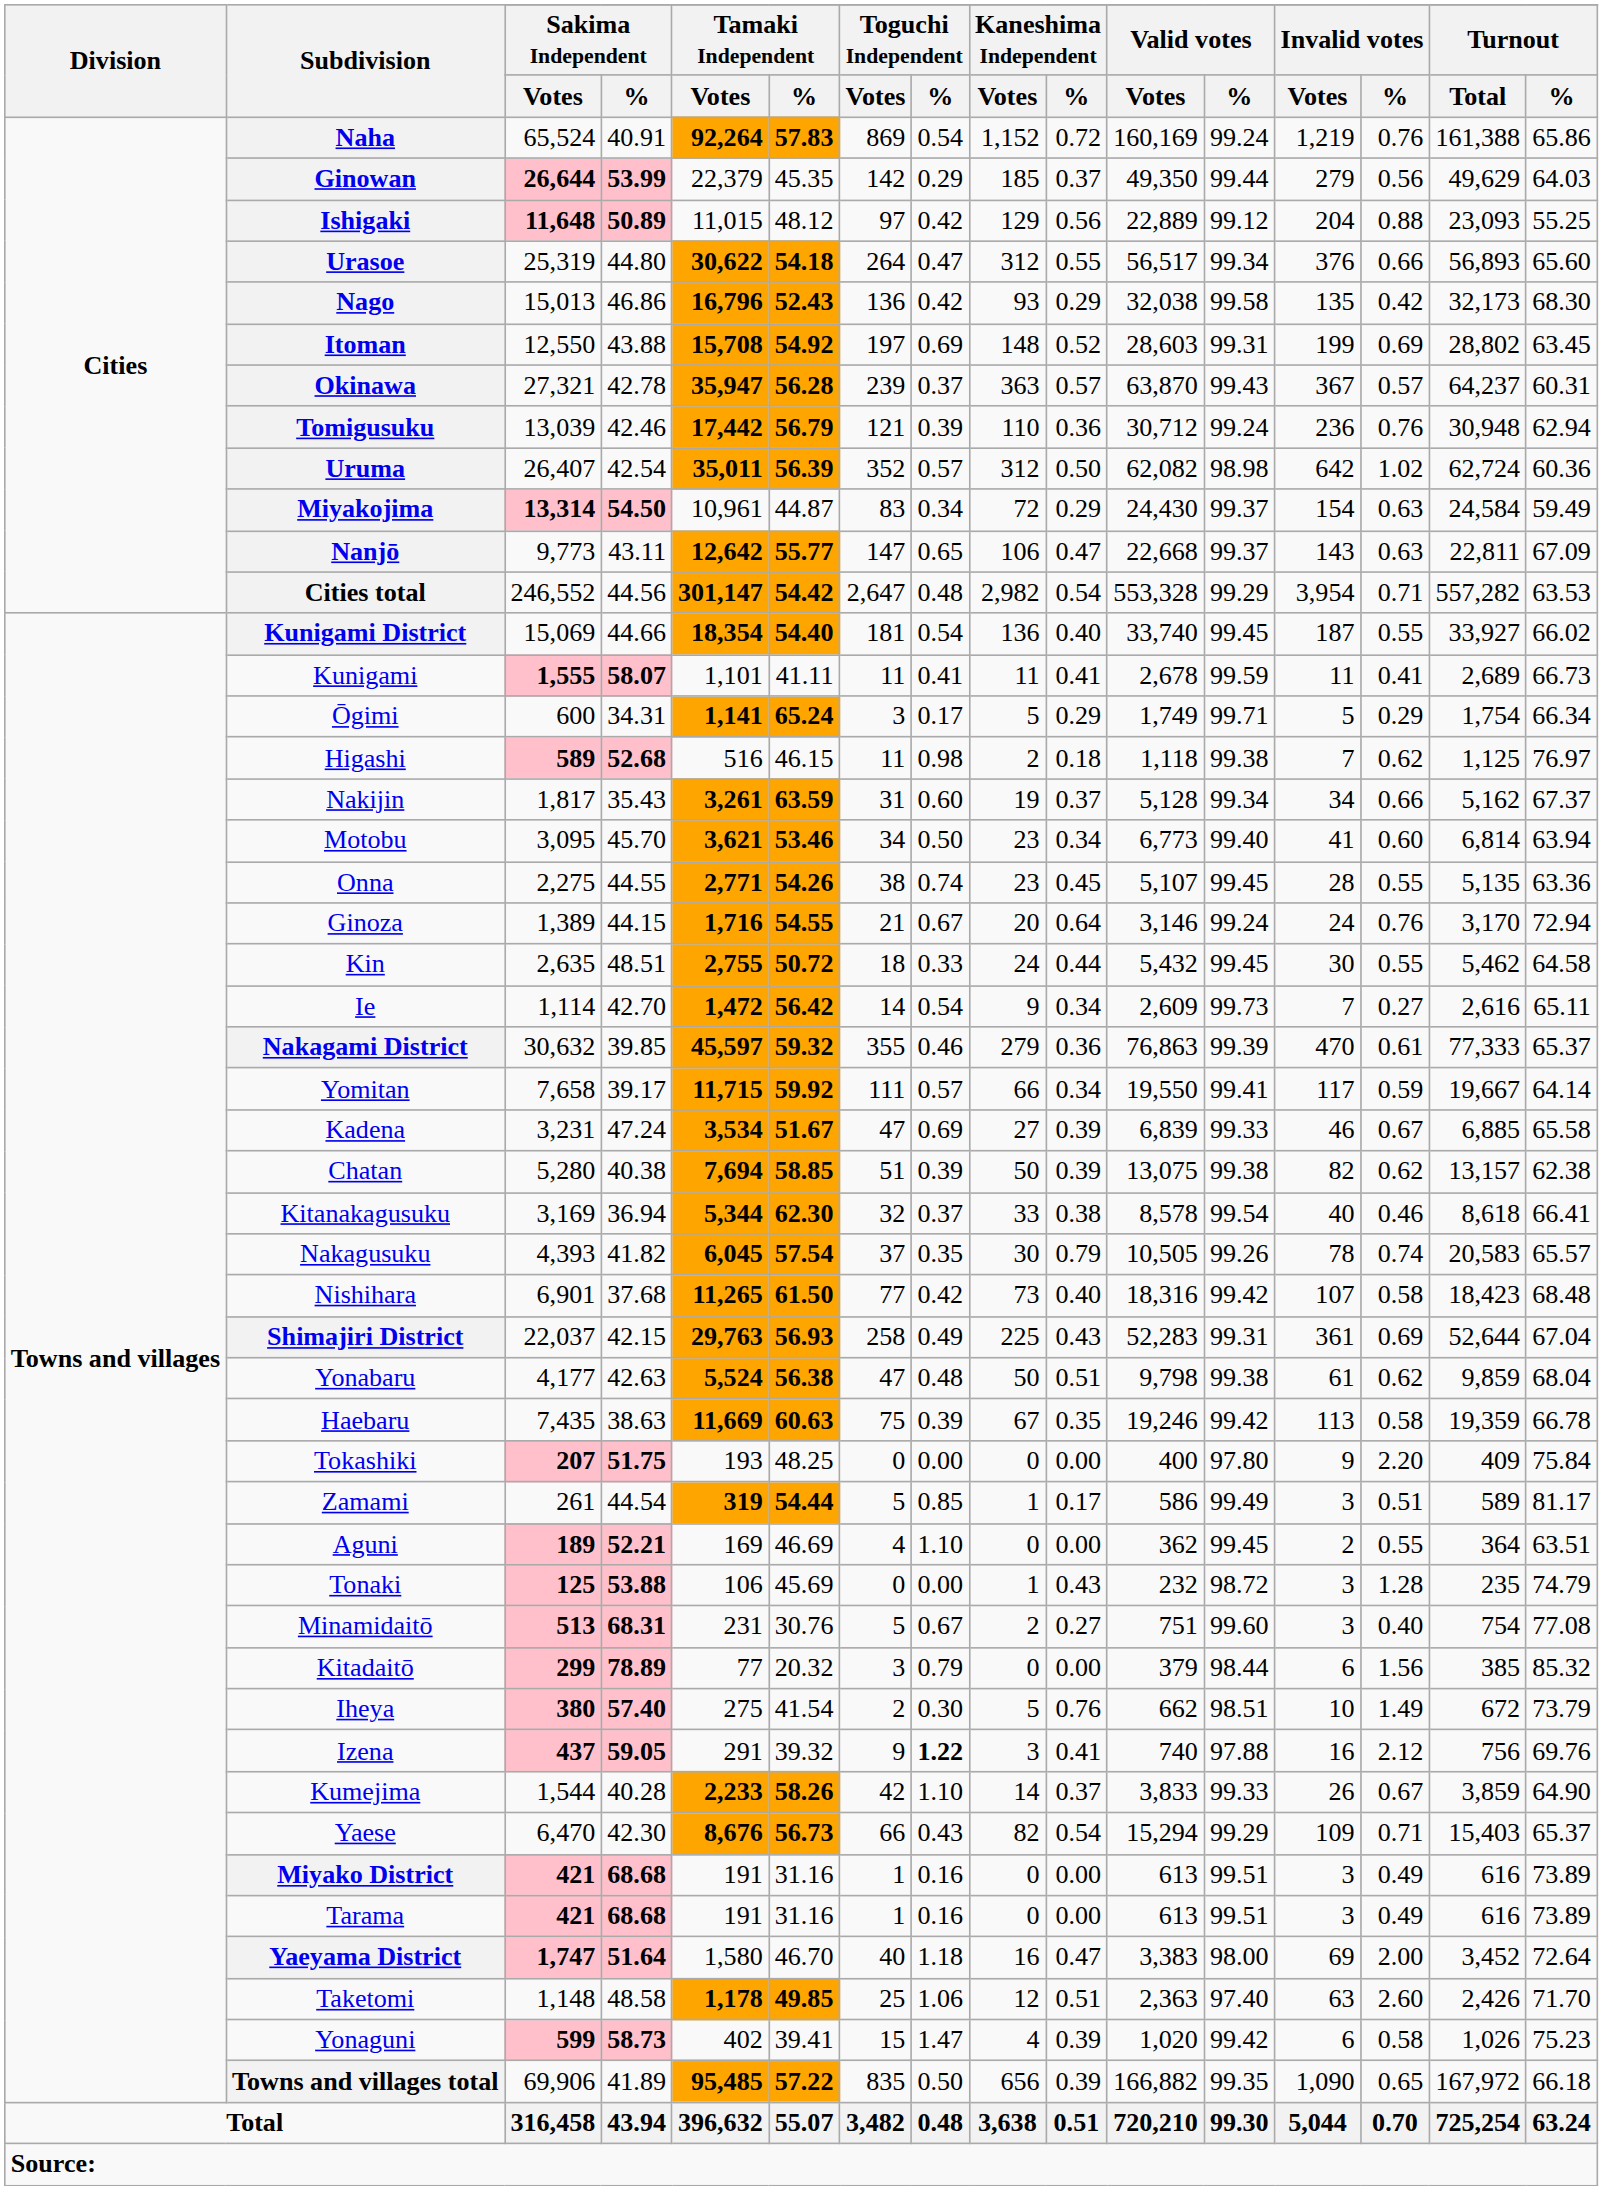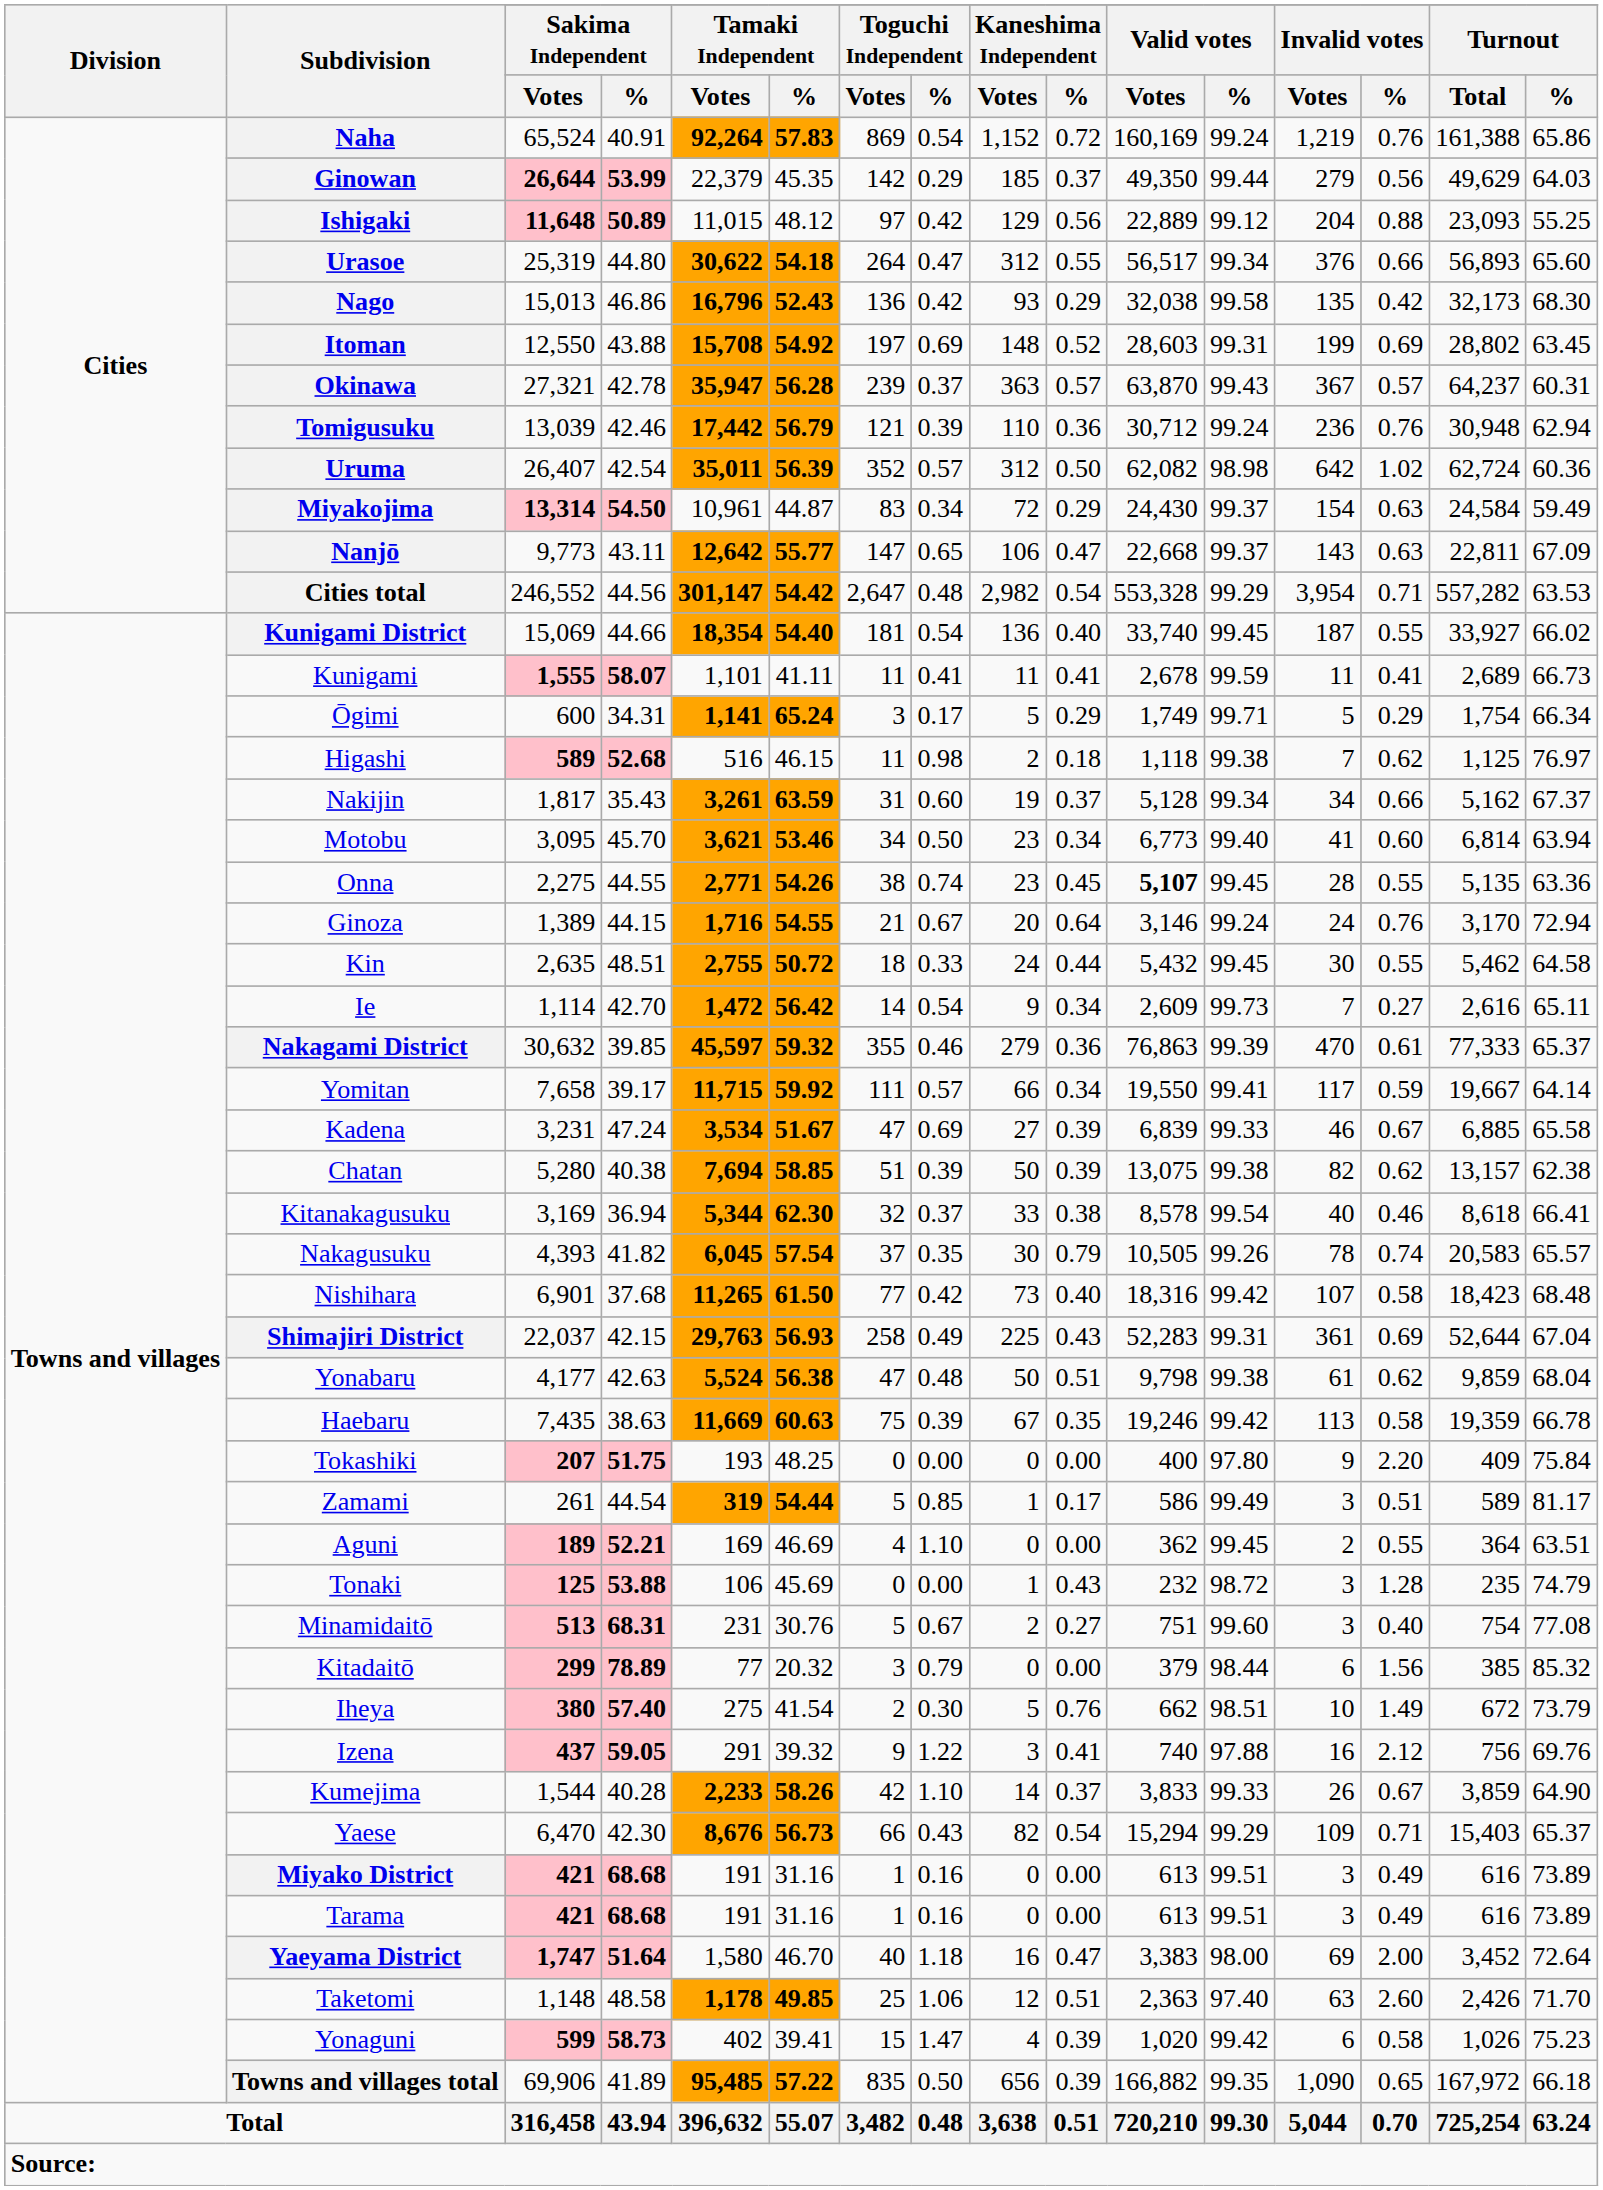(1169, 881) normal -> (1169, 881) bold
(940, 1750) bold -> (940, 1750) normal
